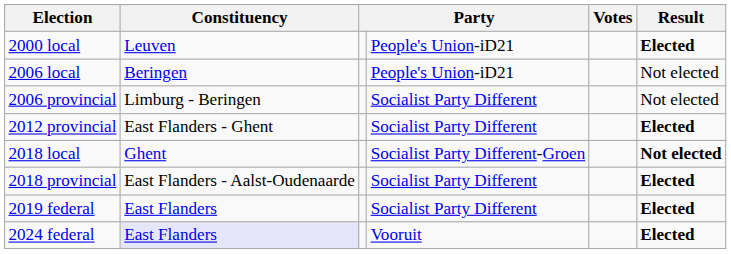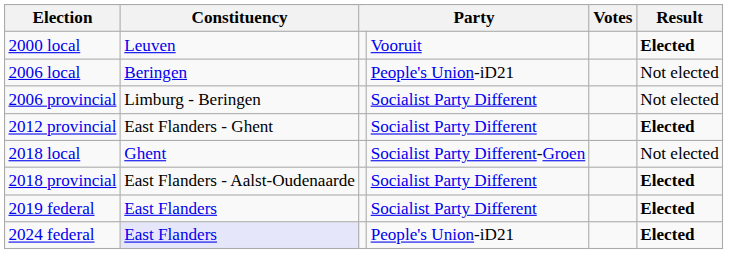(442, 45) People's Union-iD21 -> (396, 45) Vooruit
(681, 153) bold -> (680, 153) normal
(396, 235) Vooruit -> (442, 235) People's Union-iD21
